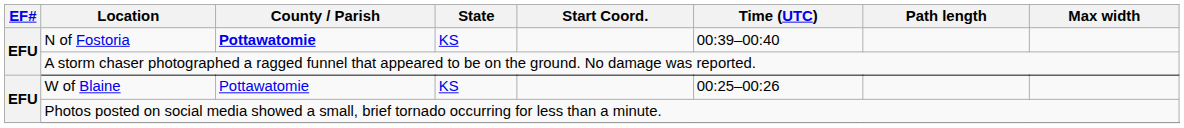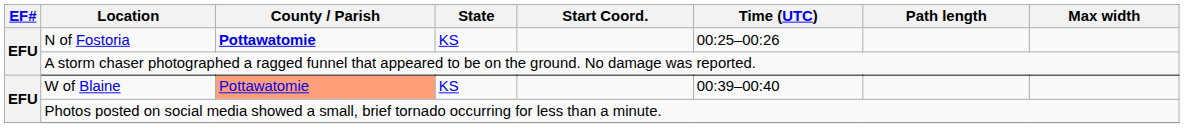(738, 39) 00:39–00:40 -> (738, 39) 00:25–00:26
(264, 87) no background -> (264, 87) lightsalmon background
(738, 87) 00:25–00:26 -> (738, 87) 00:39–00:40
